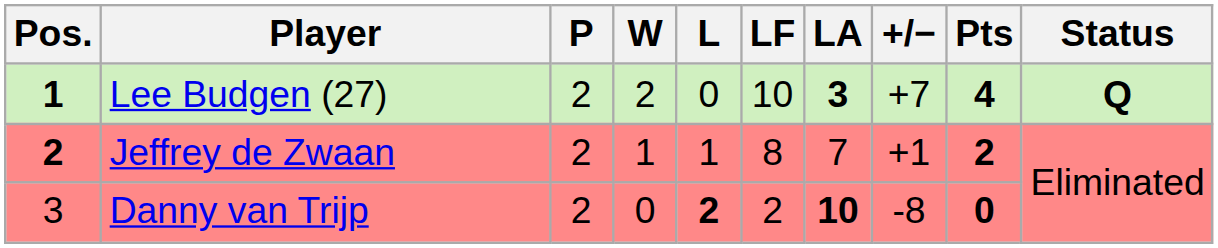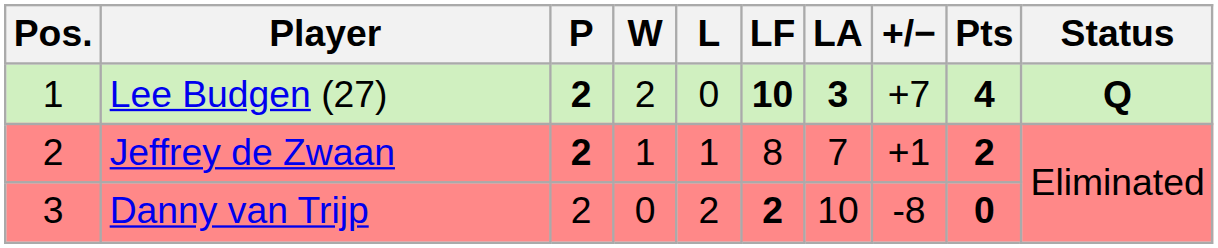(53, 93) bold -> (53, 93) normal
(581, 93) normal -> (581, 93) bold
(773, 93) normal -> (773, 93) bold
(53, 152) bold -> (53, 152) normal
(581, 152) normal -> (581, 152) bold
(709, 211) bold -> (709, 211) normal
(773, 211) normal -> (773, 211) bold
(838, 211) bold -> (838, 211) normal
